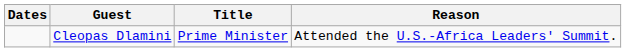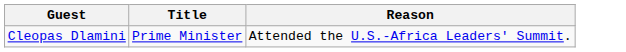- column: (27, 15)
